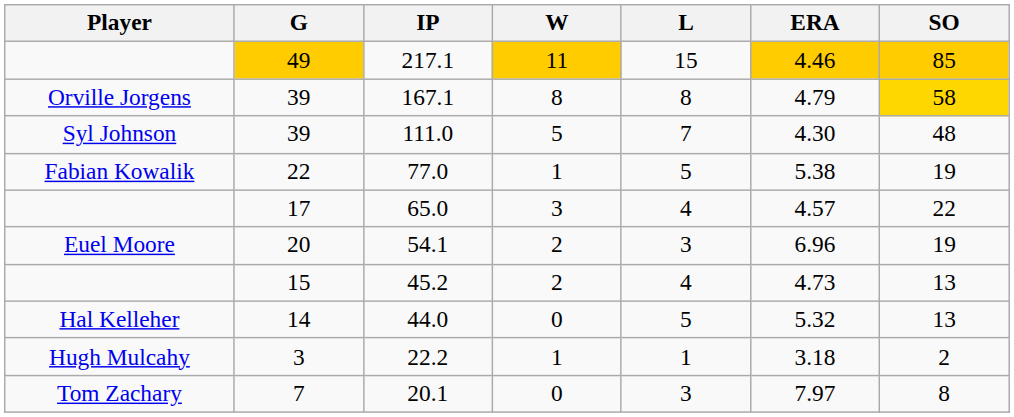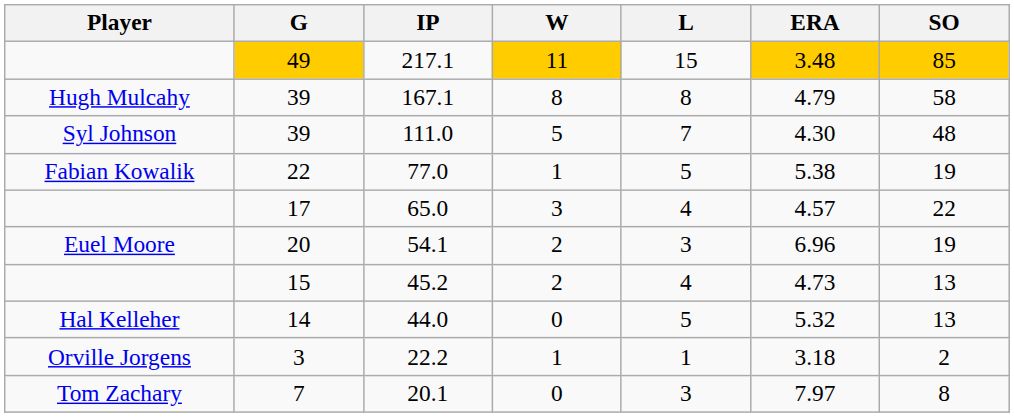(815, 60) 4.46 -> (815, 60) 3.48
(119, 97) Orville Jorgens -> (119, 97) Hugh Mulcahy
(944, 97) gold background -> (944, 97) no background
(119, 356) Hugh Mulcahy -> (119, 356) Orville Jorgens
